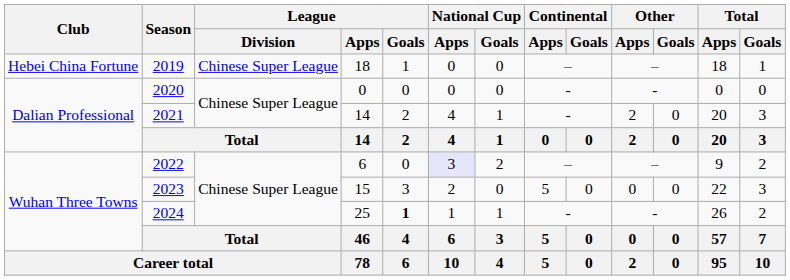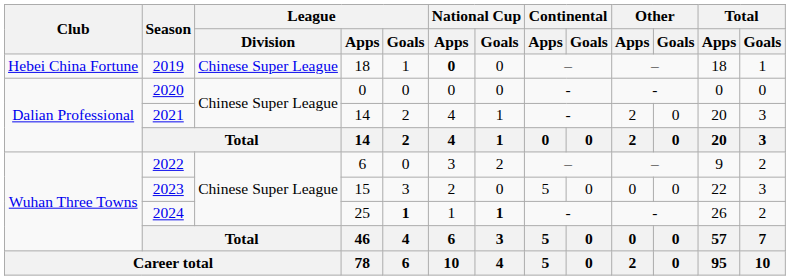(451, 66) normal -> (451, 66) bold
(451, 164) lavender background -> (451, 164) no background
(500, 213) normal -> (500, 213) bold
